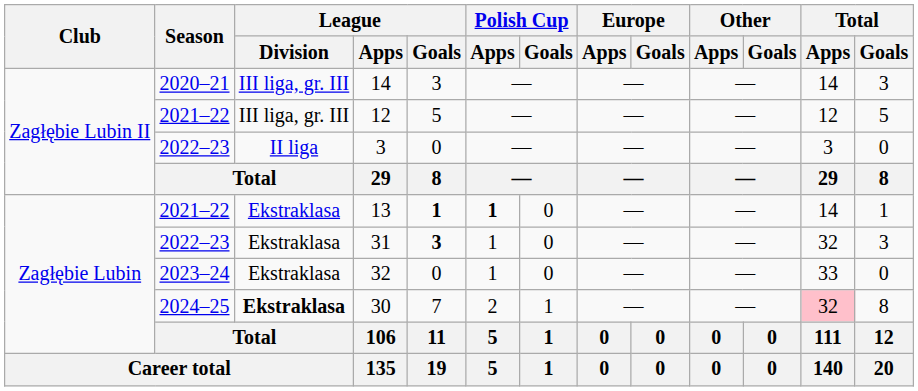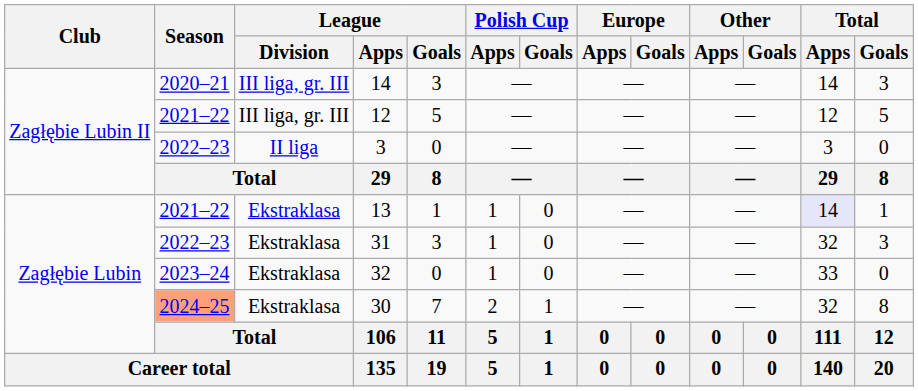(437, 210) bold -> (437, 210) normal
(492, 210) bold -> (492, 210) normal
(828, 210) no background -> (828, 210) lavender background
(437, 242) bold -> (437, 242) normal
(195, 305) no background -> (195, 305) lightsalmon background
(294, 305) bold -> (294, 305) normal
(828, 305) pink background -> (828, 305) no background
